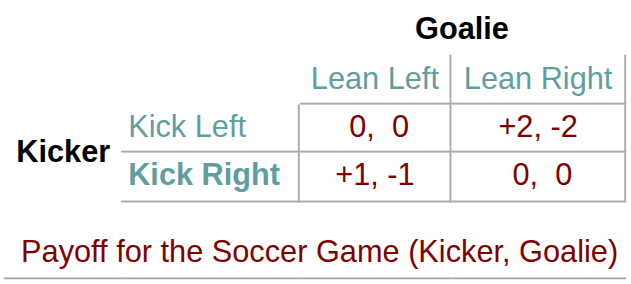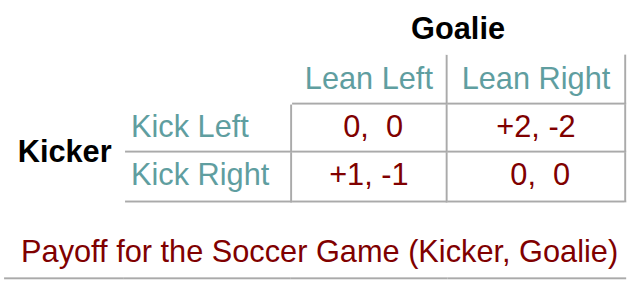(204, 175) bold -> (200, 175) normal
